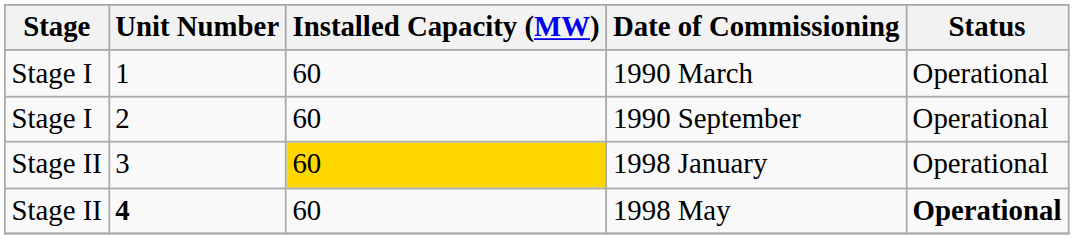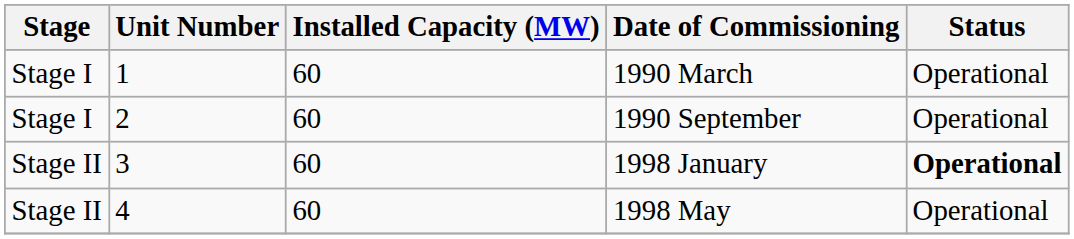(307, 164) gold background -> (307, 164) no background
(981, 164) normal -> (987, 164) bold
(122, 210) bold -> (122, 210) normal
(987, 210) bold -> (981, 210) normal
